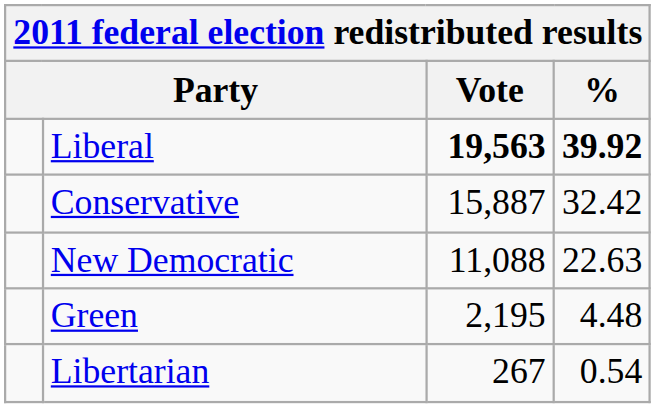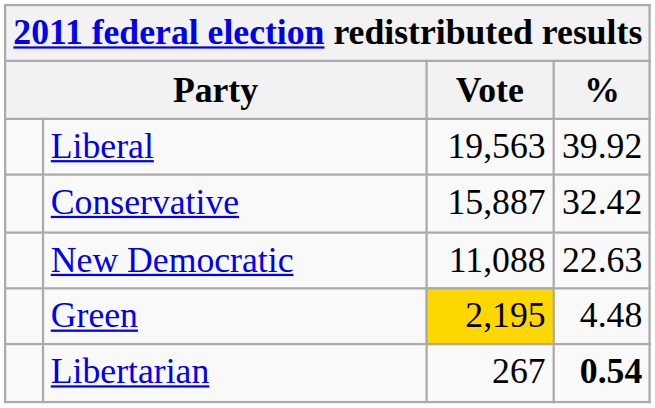(497, 145) bold -> (497, 145) normal
(602, 145) bold -> (602, 145) normal
(505, 315) no background -> (505, 315) gold background
(611, 372) normal -> (611, 372) bold
